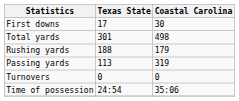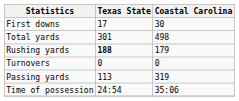(105, 50) normal -> (105, 50) bold
rows swapped: (38, 63) <-> (28, 77)
